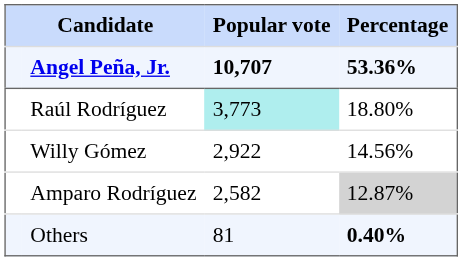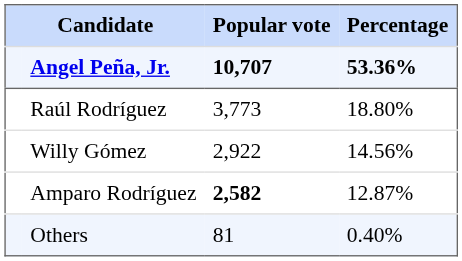(237, 109) paleturquoise background -> (237, 109) no background
(237, 192) normal -> (237, 192) bold
(380, 192) lightgrey background -> (380, 192) no background
(376, 234) bold -> (375, 234) normal
